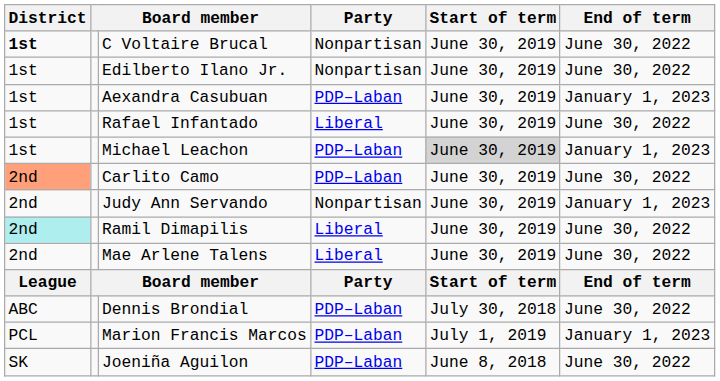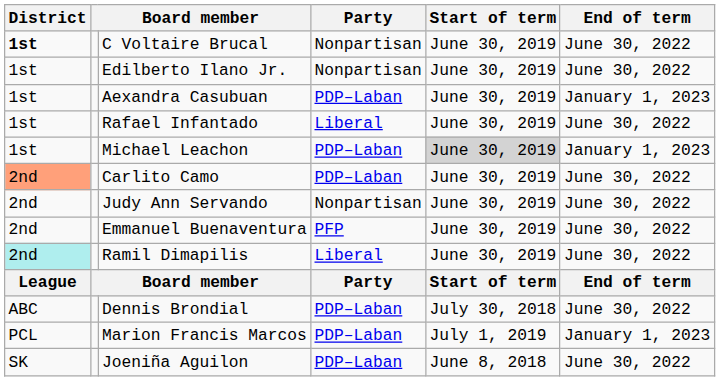(637, 203) January 1, 2023 -> (627, 203) June 30, 2022
+ row: (204, 230)
- row: (185, 256)
